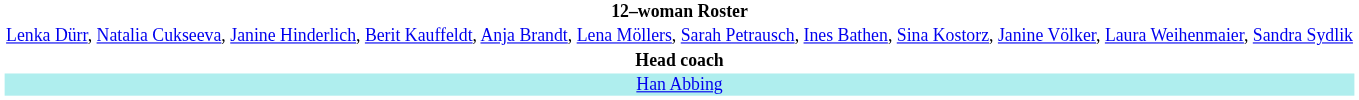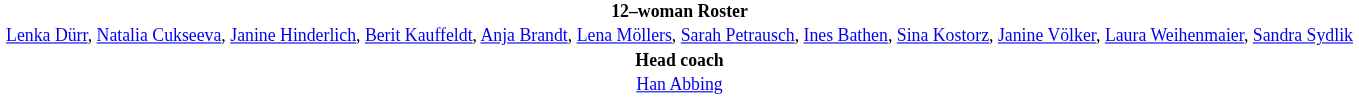(680, 84) paleturquoise background -> (680, 84) no background
